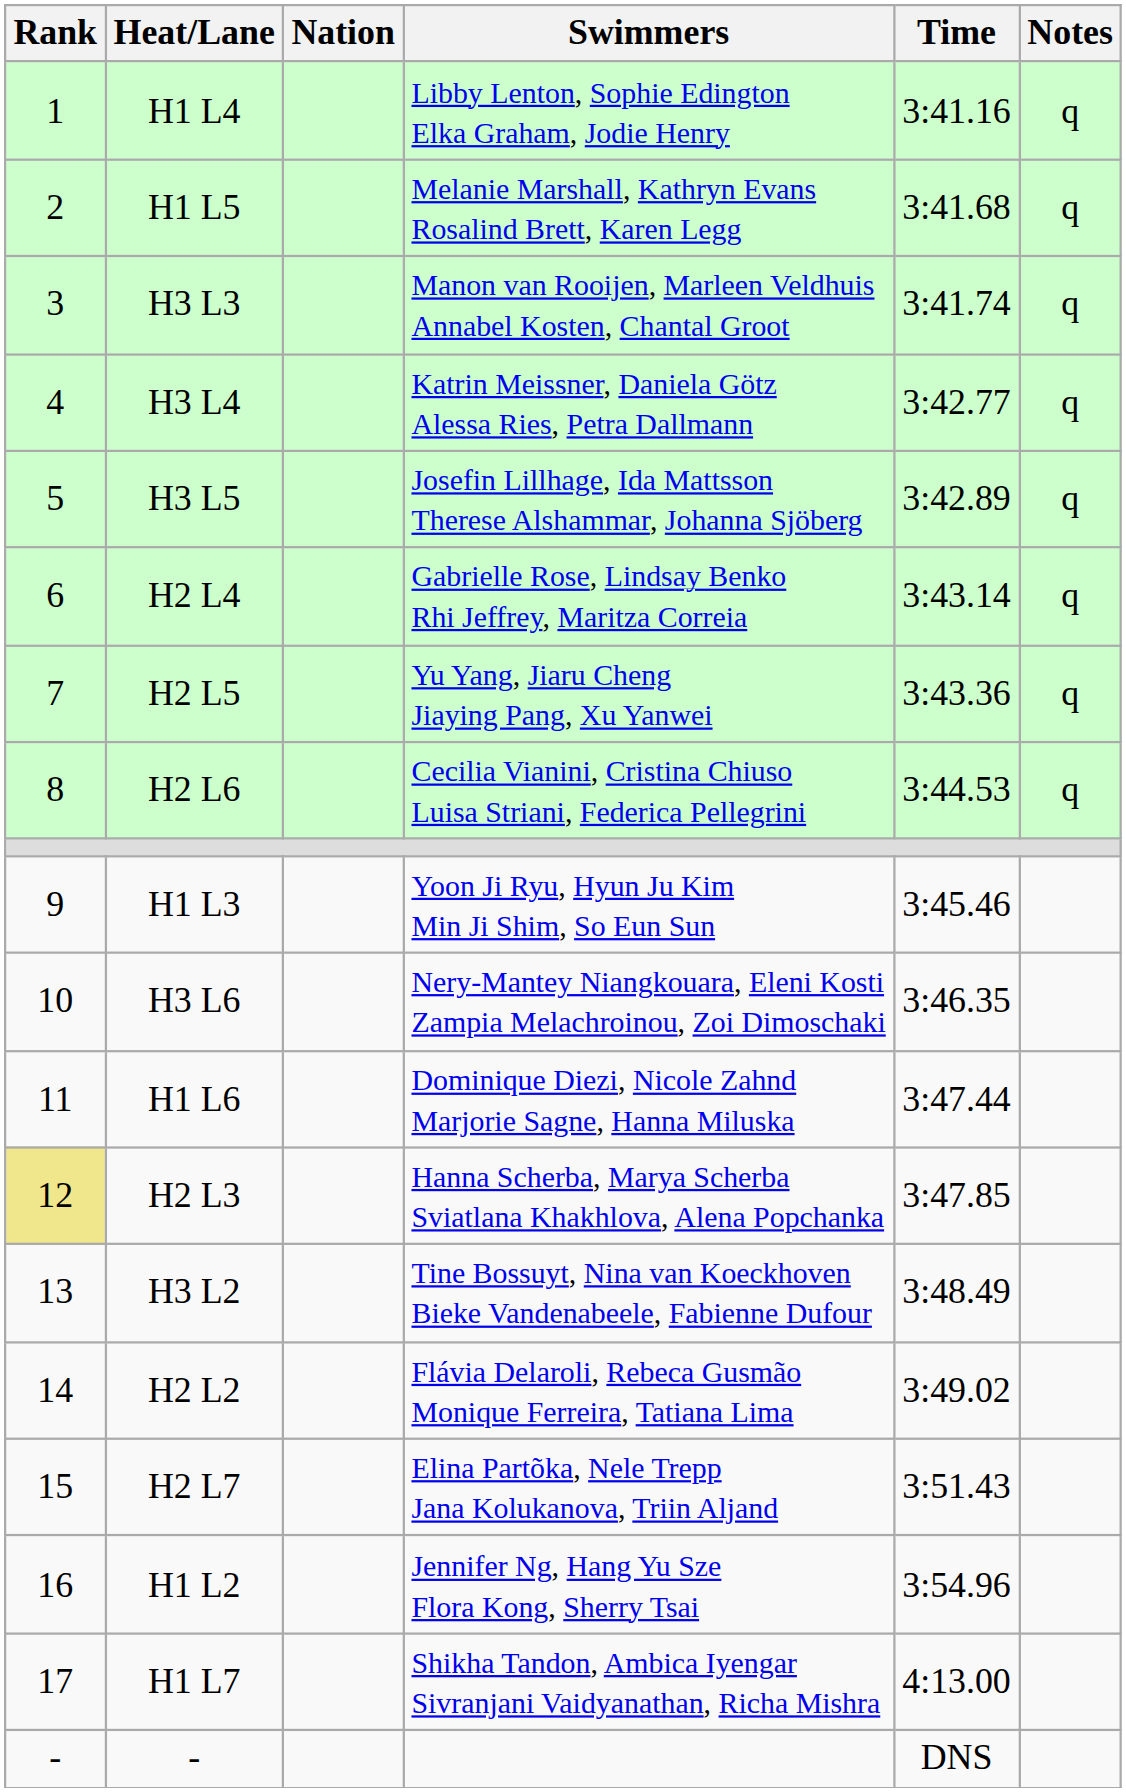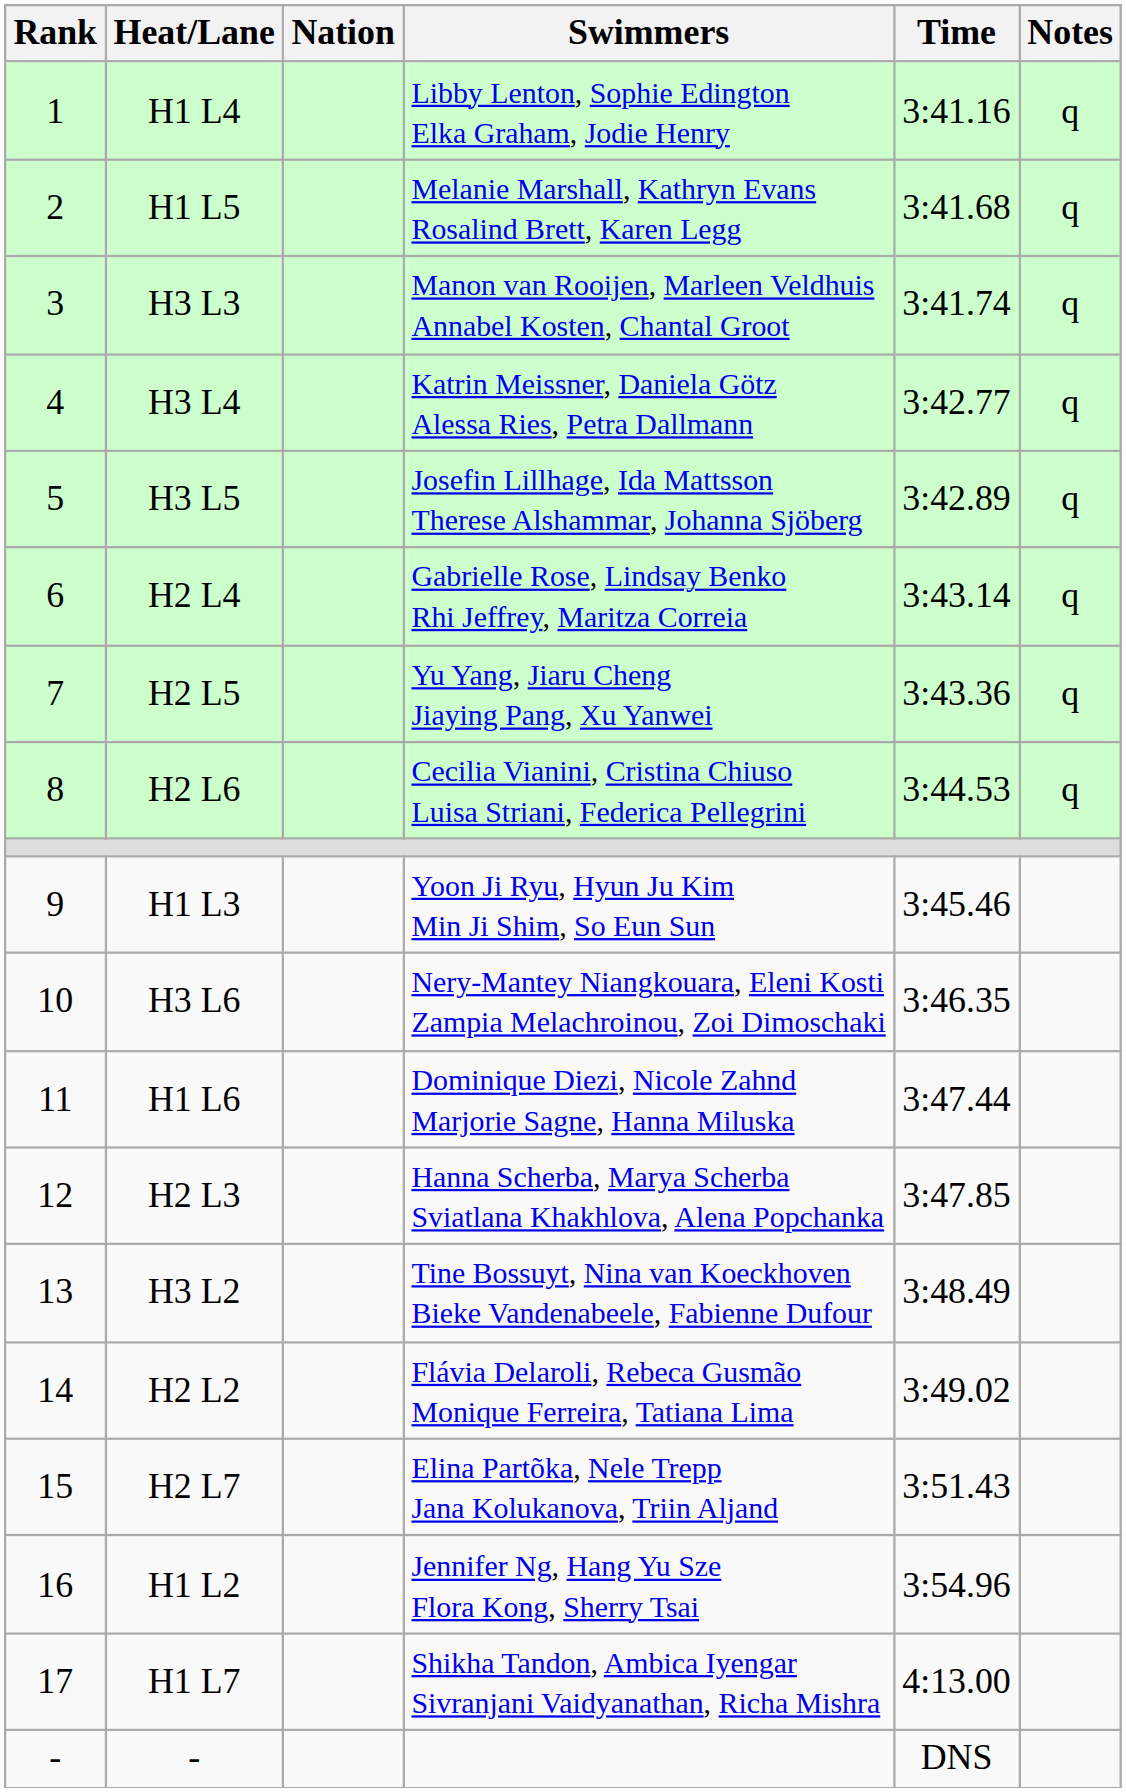(55, 1195) khaki background -> (55, 1195) no background
